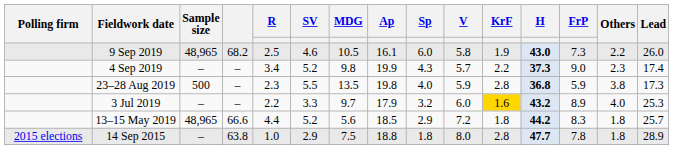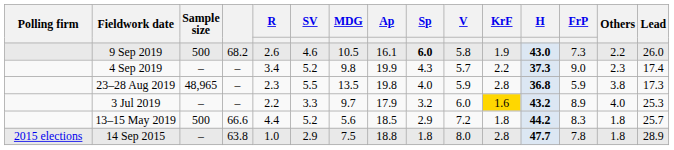(201, 52) 48,965 -> (201, 52) 500
(272, 52) 2.5 -> (272, 52) 2.6
(425, 52) normal -> (425, 52) bold
(201, 86) 500 -> (201, 86) 48,965
(201, 120) 48,965 -> (201, 120) 500
